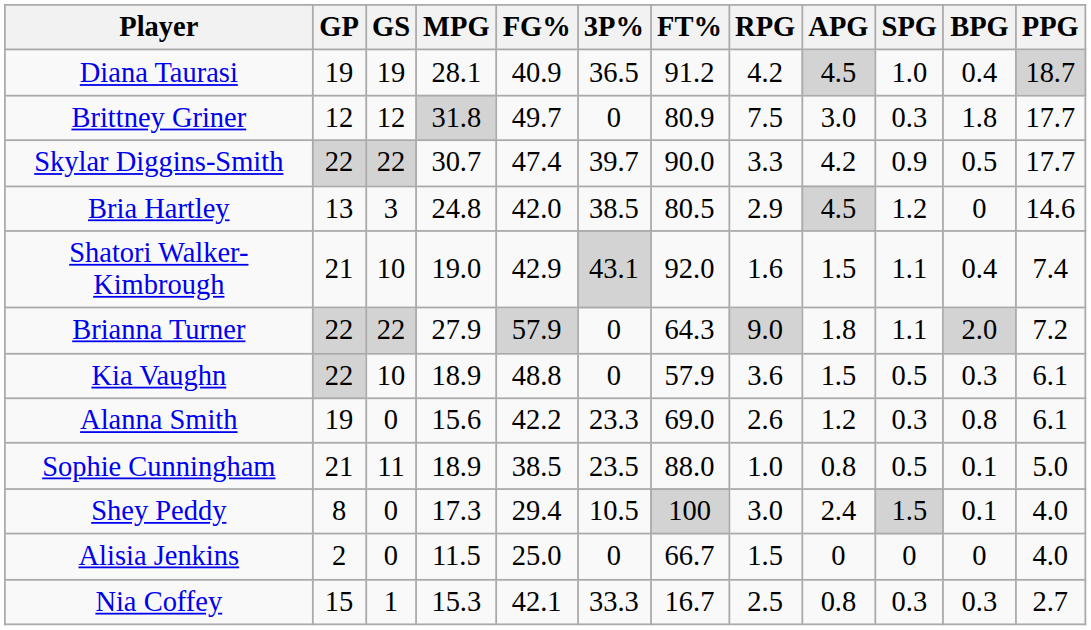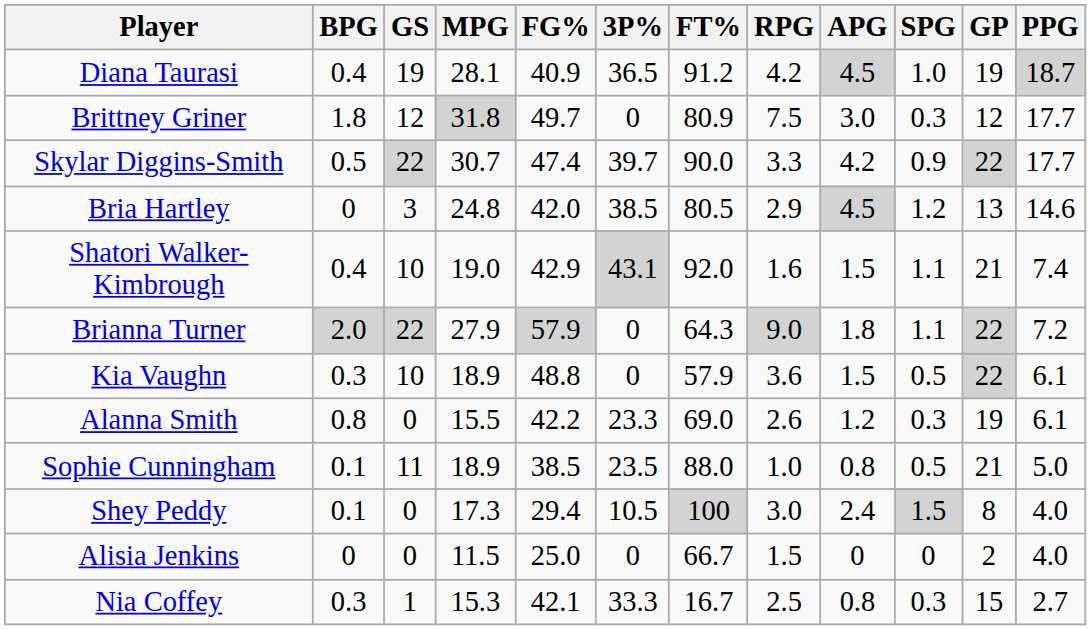columns swapped: (339, 27) <-> (979, 27)
(456, 420) 15.6 -> (475, 420) 15.5
